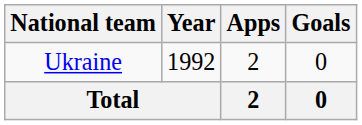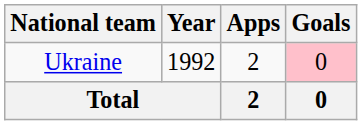(321, 61) no background -> (321, 61) pink background
